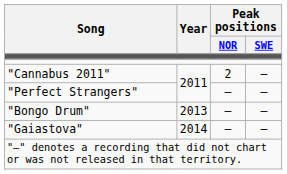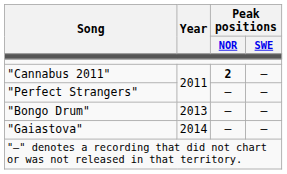(228, 74) normal -> (228, 74) bold
